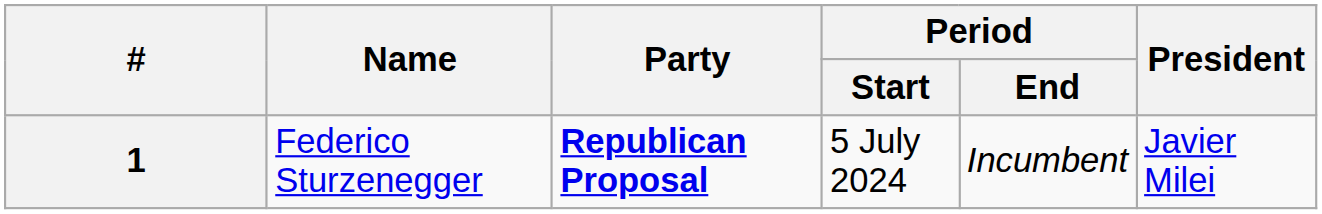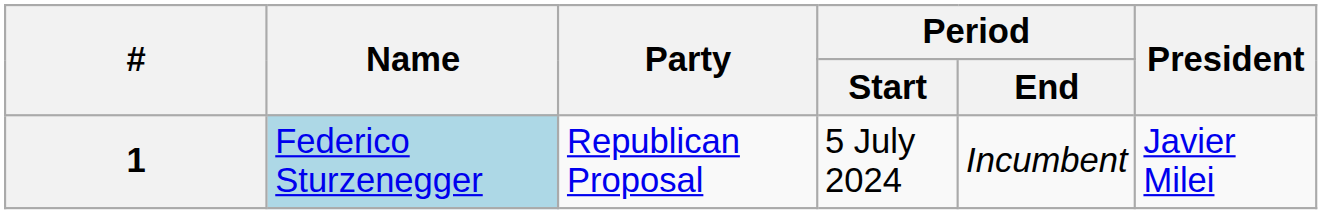(379, 160) no background -> (379, 160) lightblue background
(654, 160) bold -> (653, 160) normal
